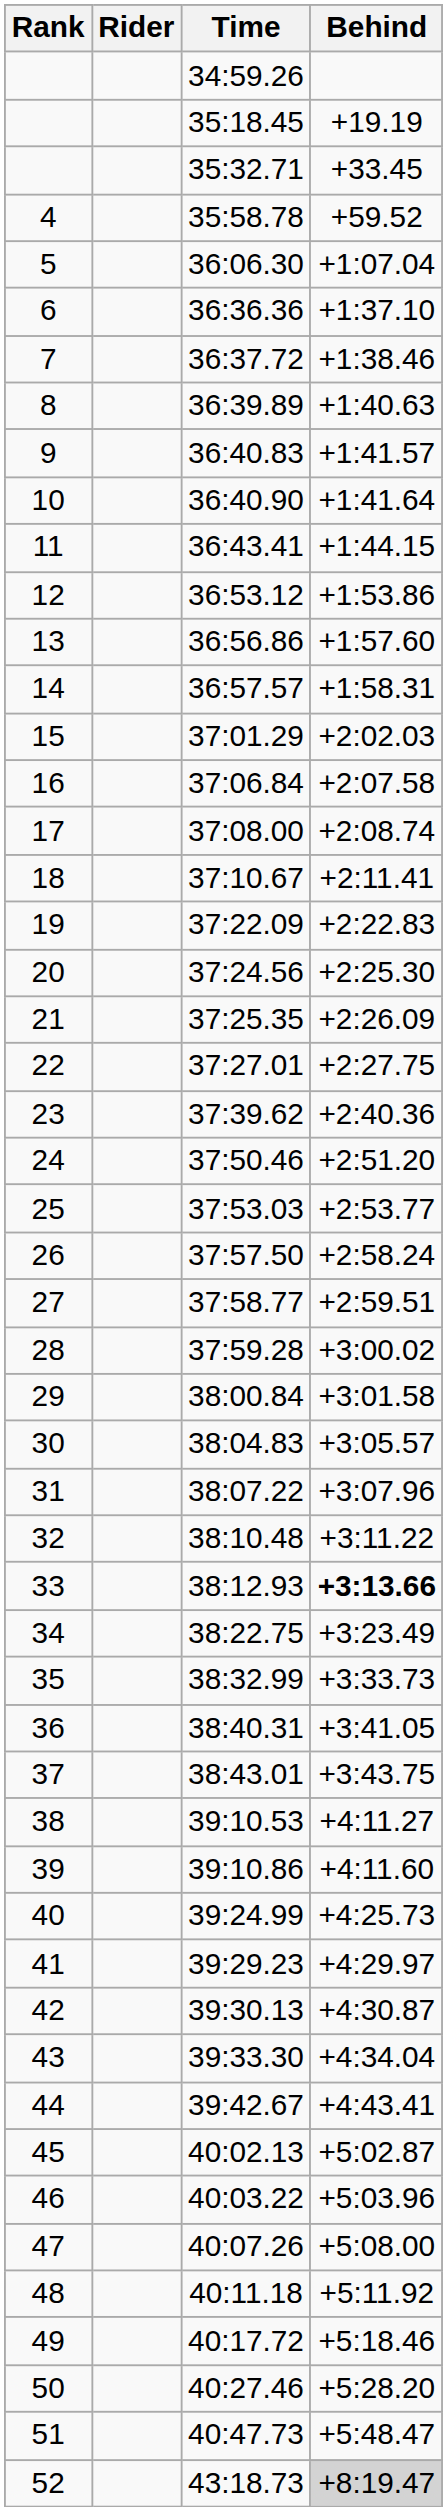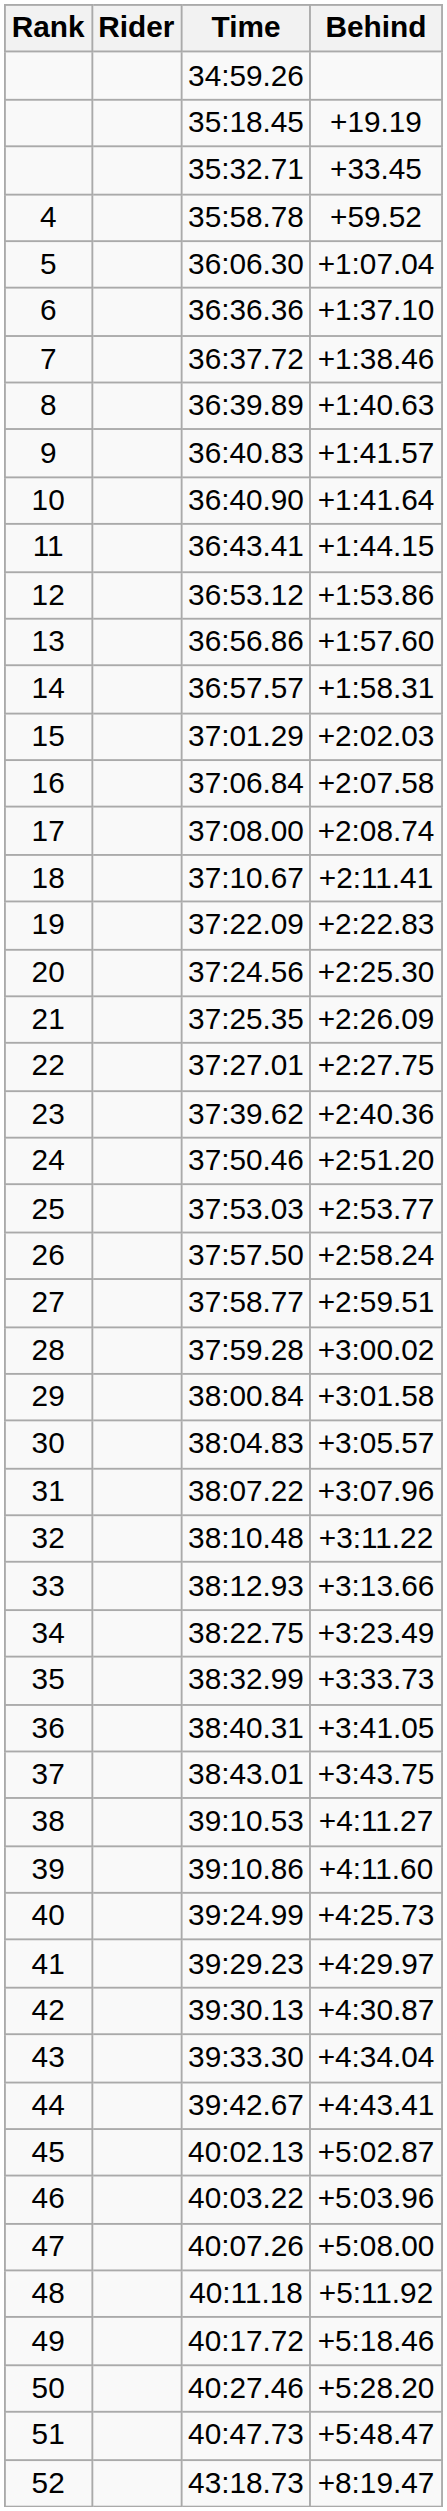(377, 1585) bold -> (376, 1585) normal
(377, 2482) lightgrey background -> (376, 2482) no background
